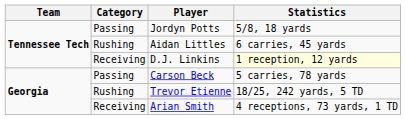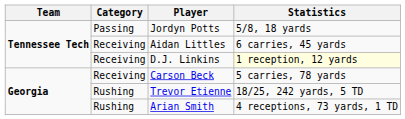(114, 44) Rushing -> (120, 44) Receiving
(114, 76) Passing -> (120, 76) Receiving
(120, 107) Receiving -> (114, 107) Rushing
